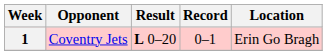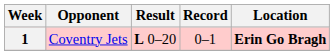(277, 38) normal -> (280, 38) bold
